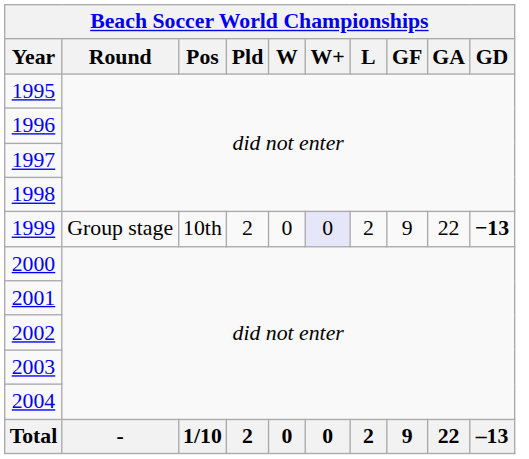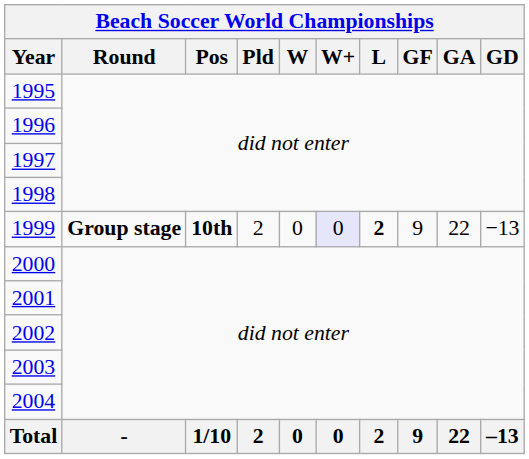(120, 228) normal -> (124, 228) bold
(202, 228) normal -> (212, 228) bold
(368, 228) normal -> (379, 228) bold
(492, 228) bold -> (502, 228) normal
